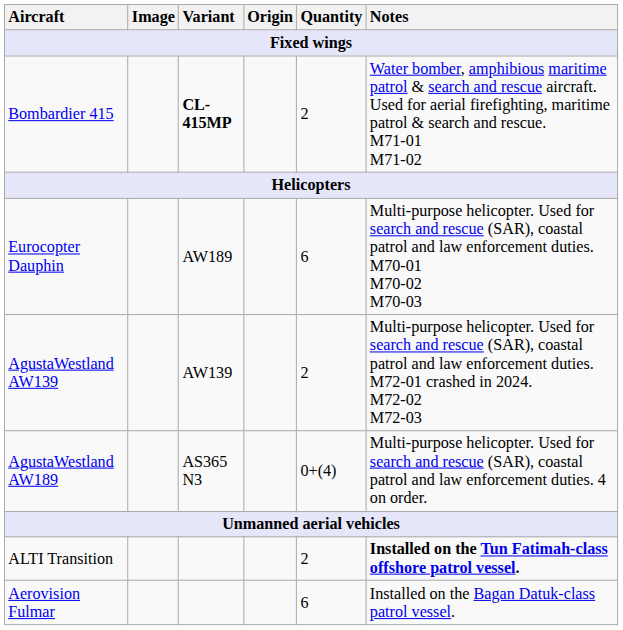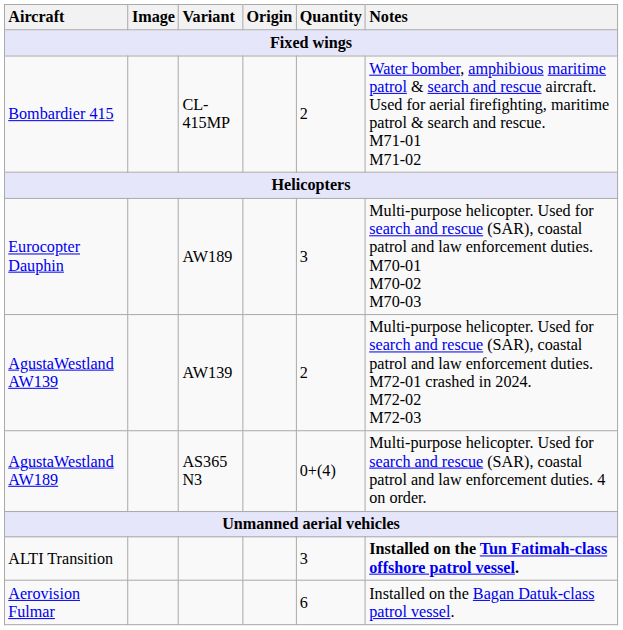(207, 114) bold -> (206, 114) normal
(304, 256) 6 -> (304, 256) 3
(304, 558) 2 -> (304, 558) 3
